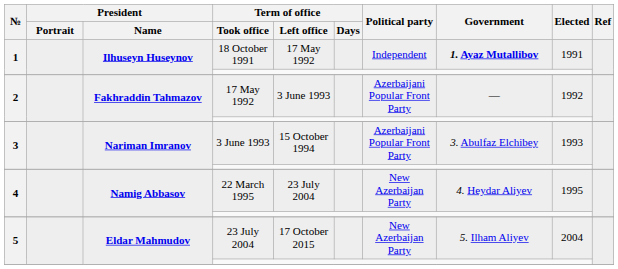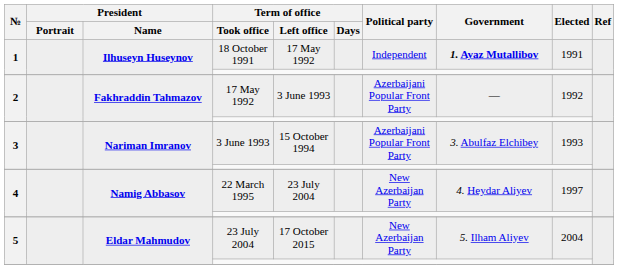(572, 190) 1995 -> (572, 190) 1997
